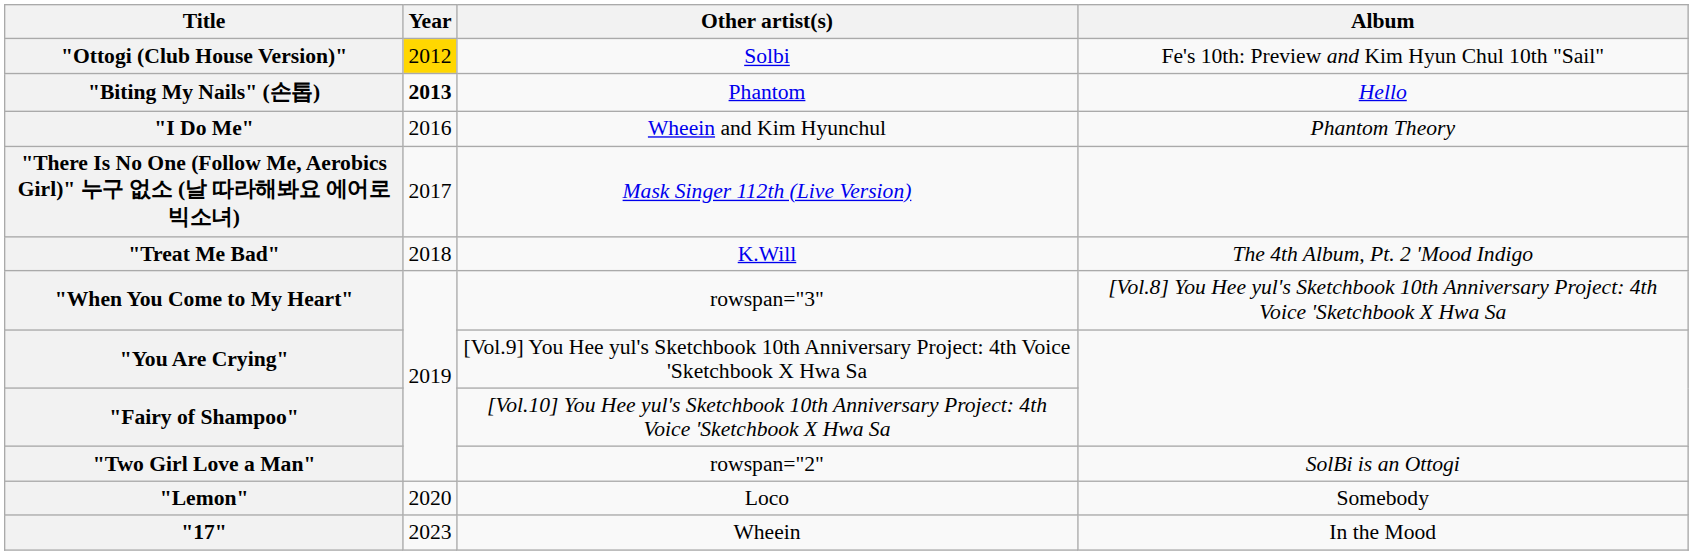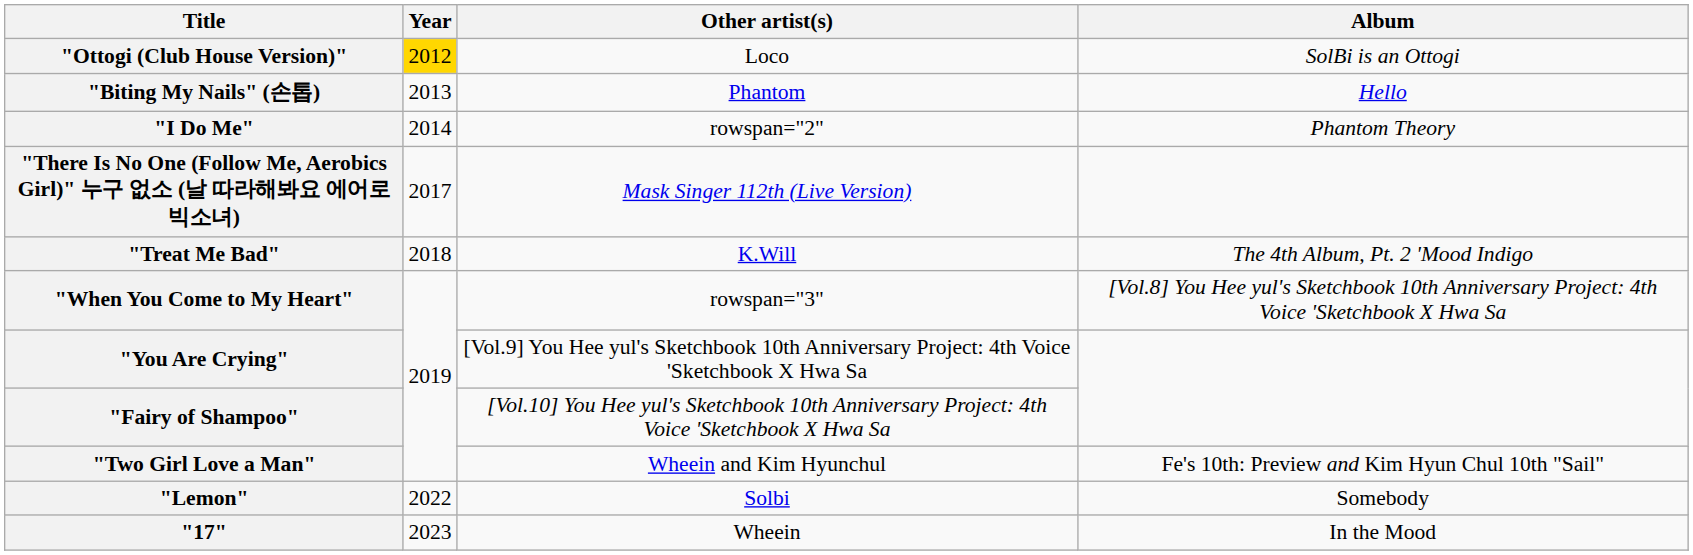(767, 55) Solbi -> (767, 55) Loco
(1383, 55) Fe's 10th: Preview and Kim Hyun Chul 10th "Sail" -> (1383, 55) SolBi is an Ottogi
(430, 92) bold -> (430, 92) normal
(430, 128) 2016 -> (430, 128) 2014
(767, 128) Wheein and Kim Hyunchul -> (767, 128) rowspan="2"
(767, 463) rowspan="2" -> (767, 463) Wheein and Kim Hyunchul
(1383, 463) SolBi is an Ottogi -> (1383, 463) Fe's 10th: Preview and Kim Hyun Chul 10th "Sail"
(430, 497) 2020 -> (430, 497) 2022
(767, 497) Loco -> (767, 497) Solbi
